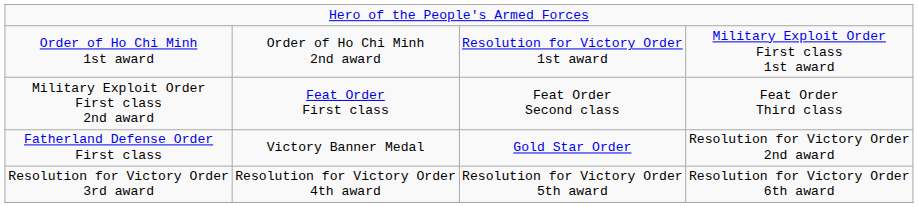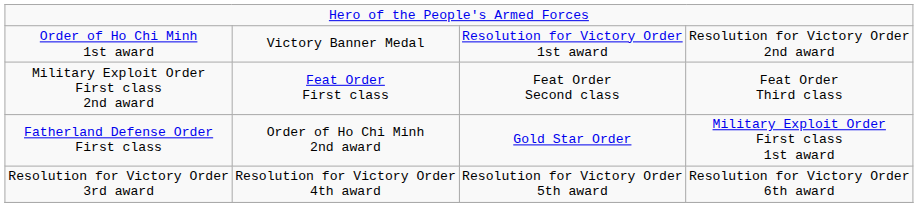(345, 52) Order of Ho Chi Minh 2nd award -> (345, 44) Victory Banner Medal
(799, 52) Military Exploit Order First class 1st award -> (799, 44) Resolution for Victory Order 2nd award
(345, 148) Victory Banner Medal -> (345, 140) Order of Ho Chi Minh 2nd award
(799, 148) Resolution for Victory Order 2nd award -> (799, 140) Military Exploit Order First class 1st award
